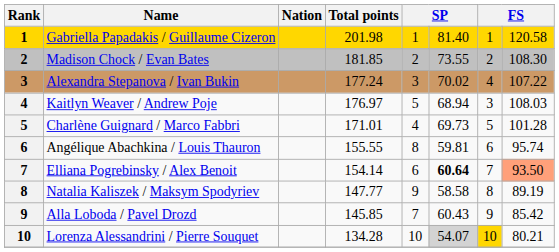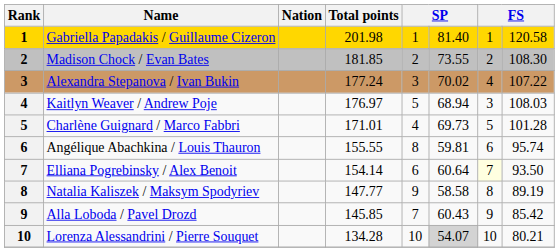(453, 170) bold -> (453, 170) normal
(490, 170) no background -> (490, 170) lightyellow background
(528, 170) lightsalmon background -> (528, 170) no background
(490, 236) gold background -> (490, 236) no background
